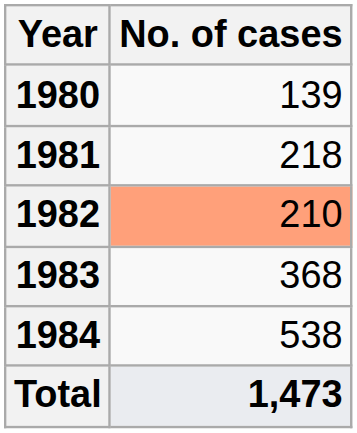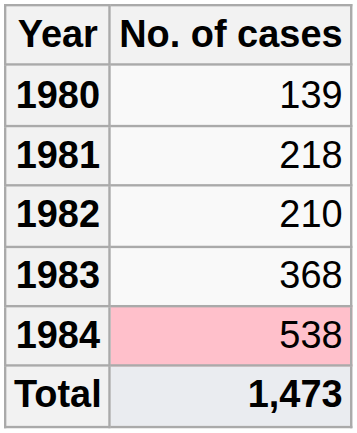(311, 214) lightsalmon background -> (311, 214) no background
(311, 335) no background -> (311, 335) pink background
